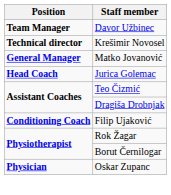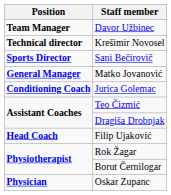+ row: (124, 58)
(32, 74) Head Coach -> (48, 89) Conditioning Coach
(48, 120) Conditioning Coach -> (32, 136) Head Coach
